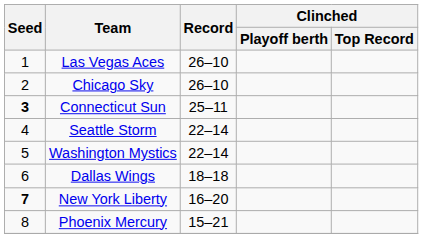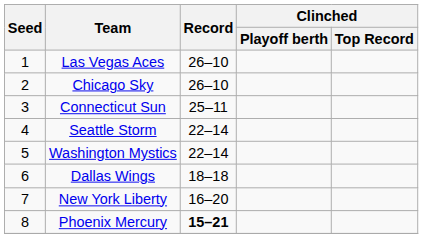(25, 108) bold -> (25, 108) normal
(25, 199) bold -> (25, 199) normal
(208, 222) normal -> (208, 222) bold
